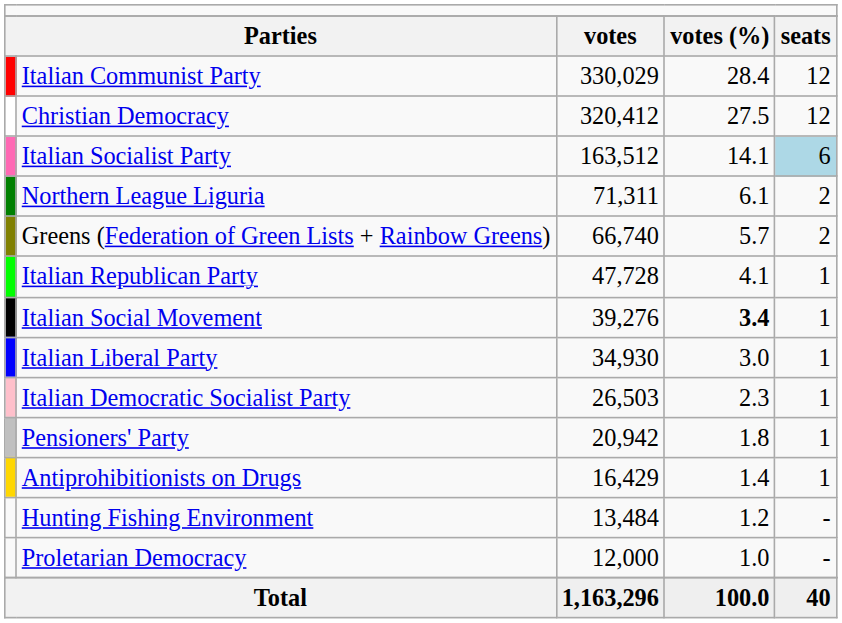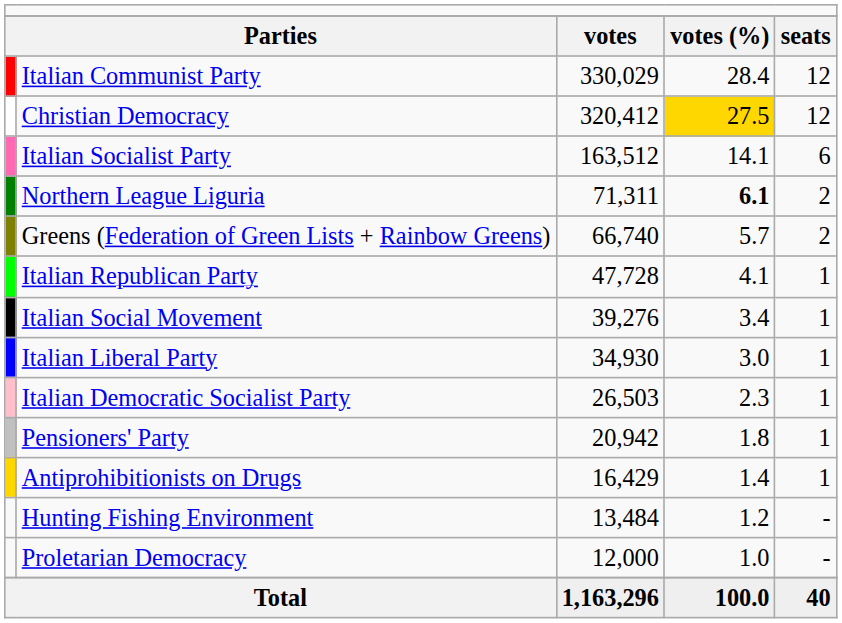(748, 116) no background -> (748, 116) gold background
(825, 156) lightblue background -> (825, 156) no background
(754, 196) normal -> (754, 196) bold
(754, 316) bold -> (754, 316) normal
